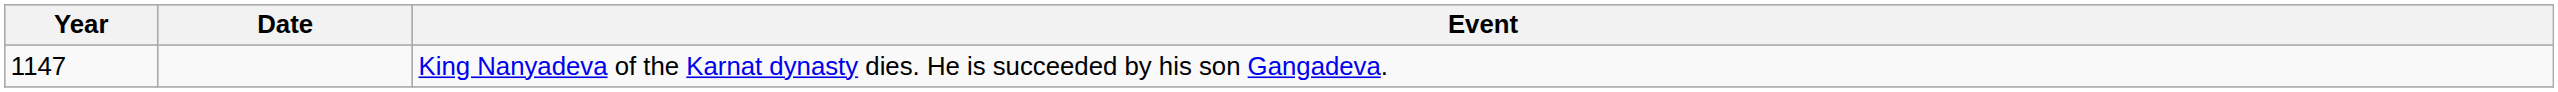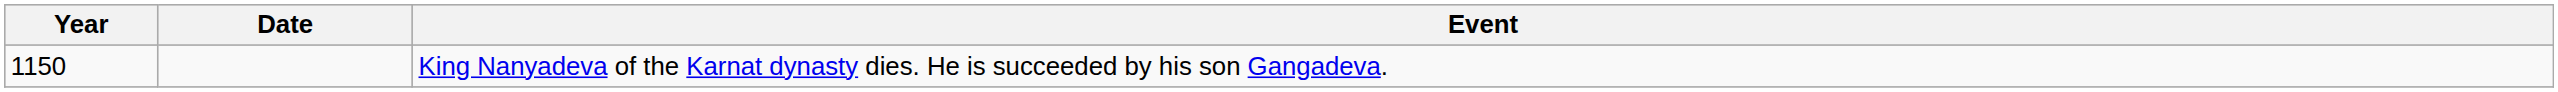(38, 65) 1147 -> (38, 65) 1150
